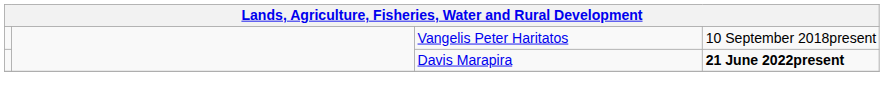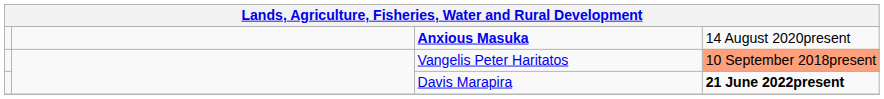+ row: (473, 37)
(791, 37) no background -> (791, 60) lightsalmon background
